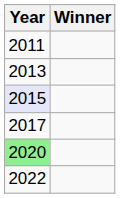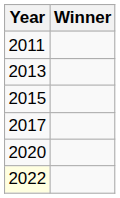(27, 98) lavender background -> (27, 98) no background
(27, 152) lightgreen background -> (27, 152) no background
(27, 179) no background -> (27, 179) lightyellow background
